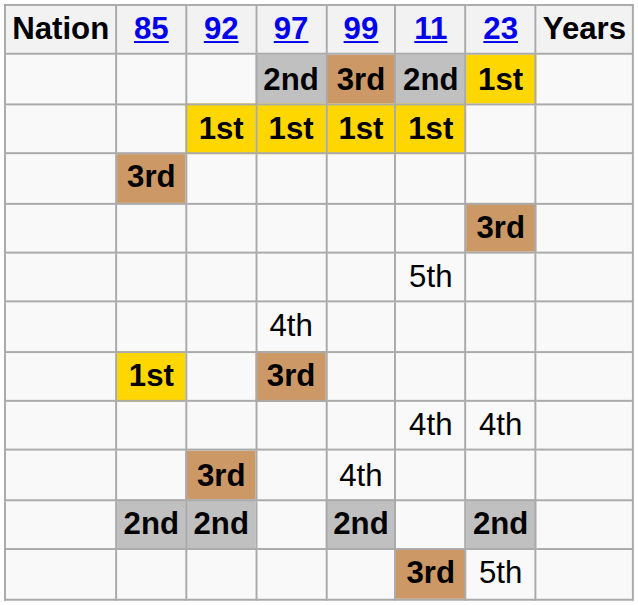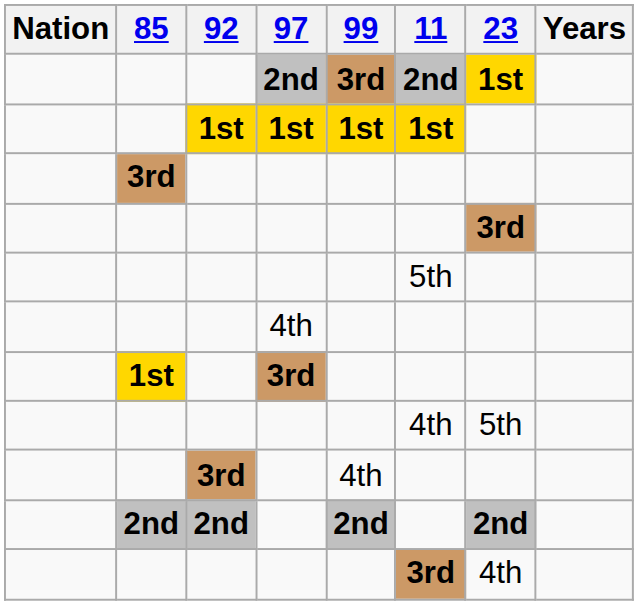(501, 425) 4th -> (501, 425) 5th
(501, 573) 5th -> (501, 573) 4th
